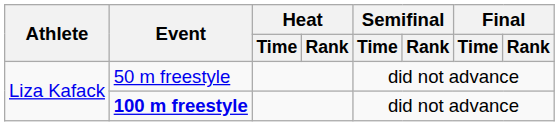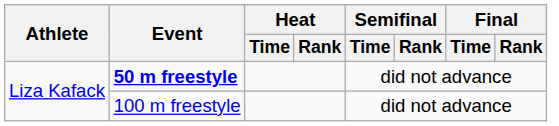(172, 77) normal -> (176, 77) bold
(181, 106) bold -> (177, 106) normal
